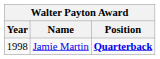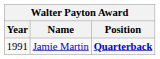(17, 46) 1998 -> (17, 46) 1991
